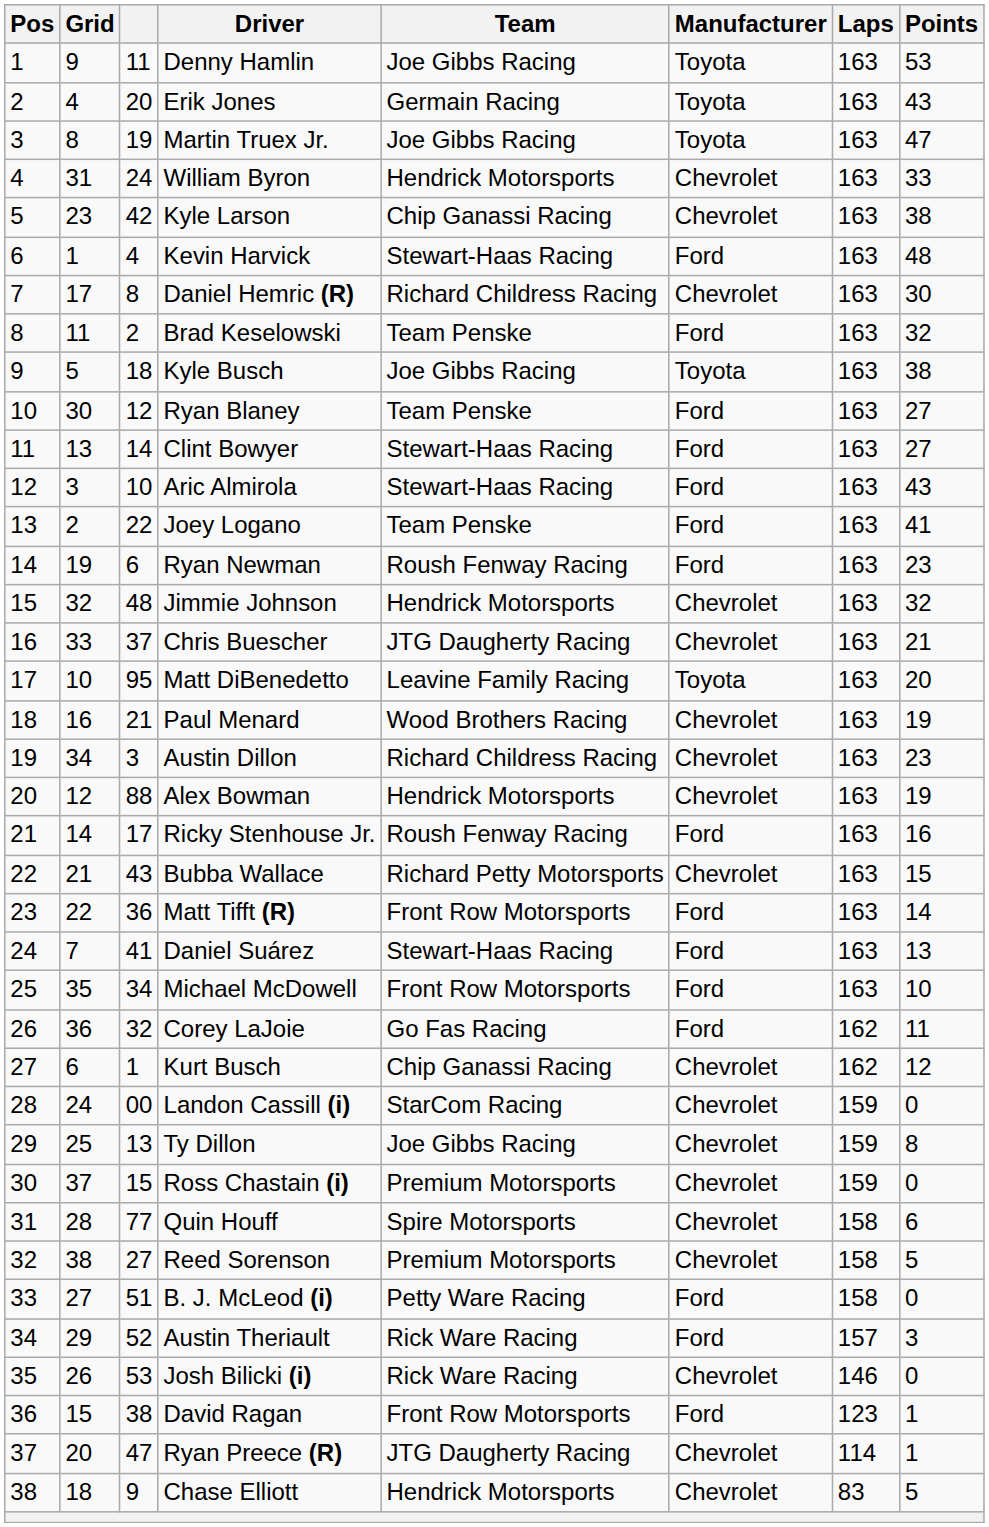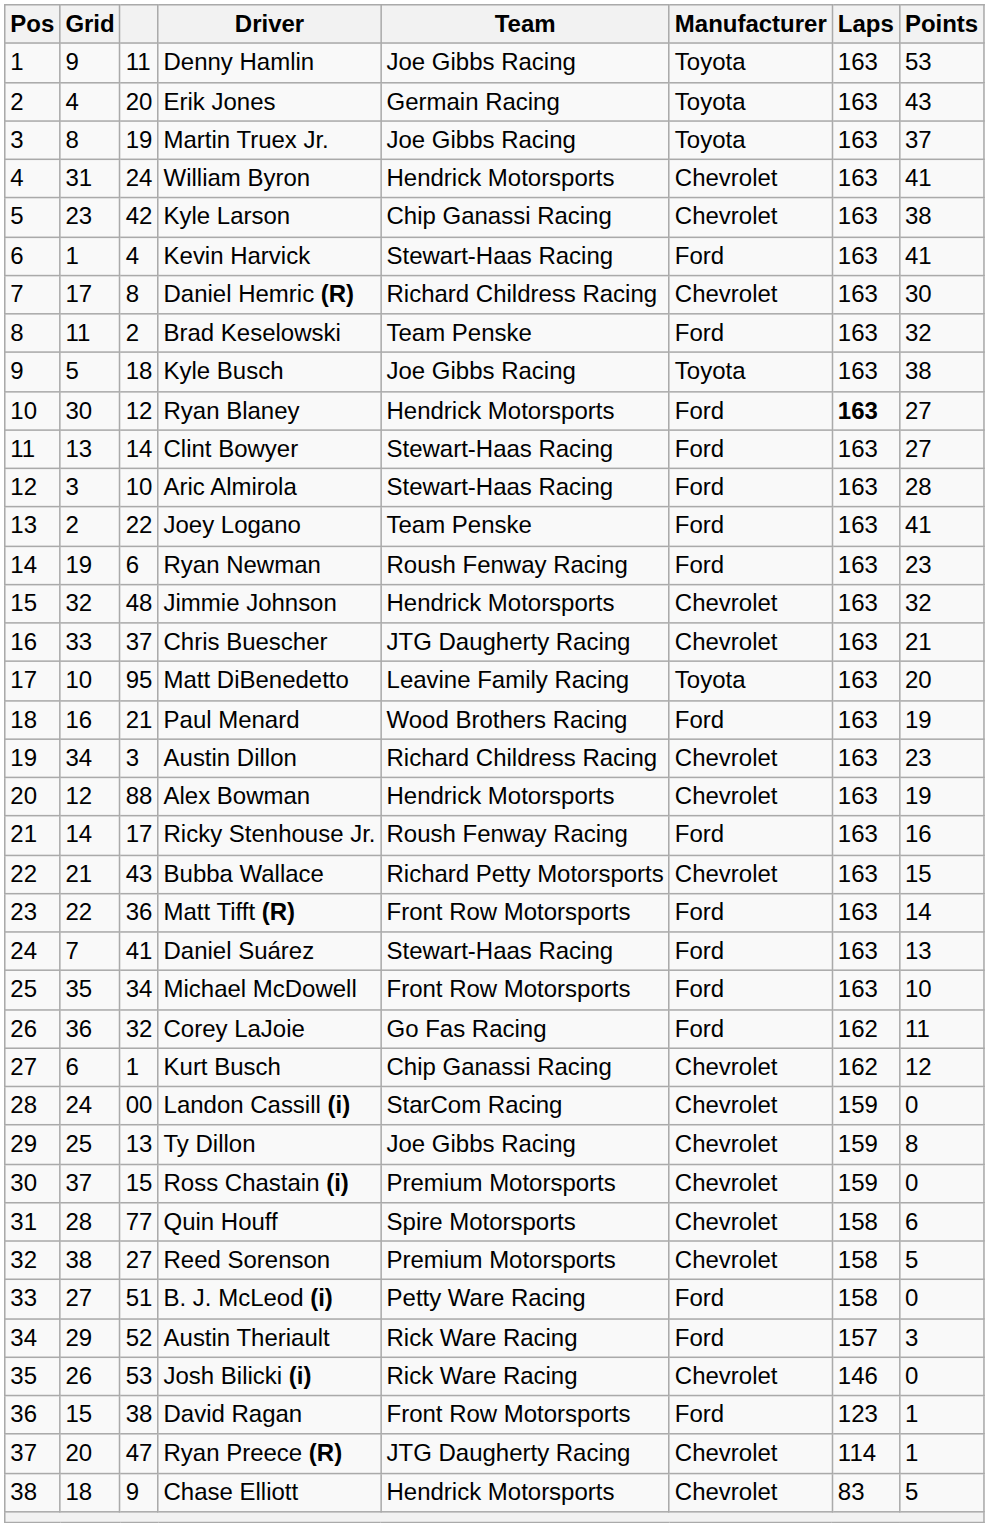(918, 139) 47 -> (918, 139) 37
(918, 178) 33 -> (918, 178) 41
(918, 255) 48 -> (918, 255) 41
(459, 409) Team Penske -> (500, 409) Hendrick Motorsports
(858, 409) normal -> (858, 409) bold
(918, 487) 43 -> (918, 487) 28
(726, 718) Chevrolet -> (699, 718) Ford
